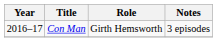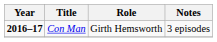(25, 28) normal -> (25, 28) bold
